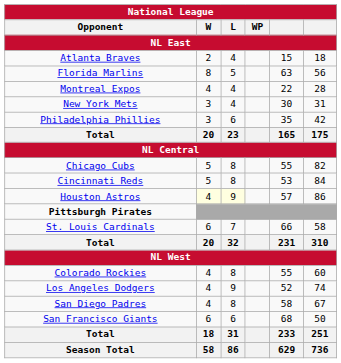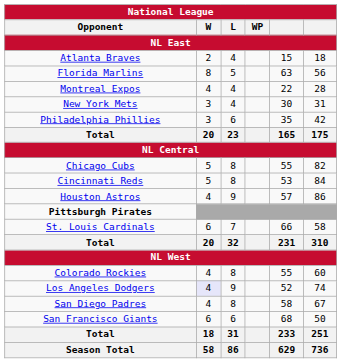(208, 196) lightyellow background -> (208, 196) no background
(233, 196) lightyellow background -> (233, 196) no background
(208, 288) no background -> (208, 288) lavender background
